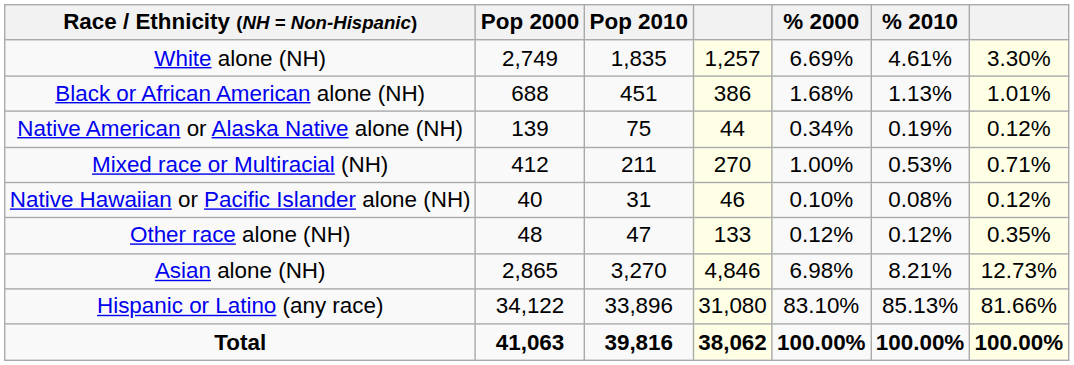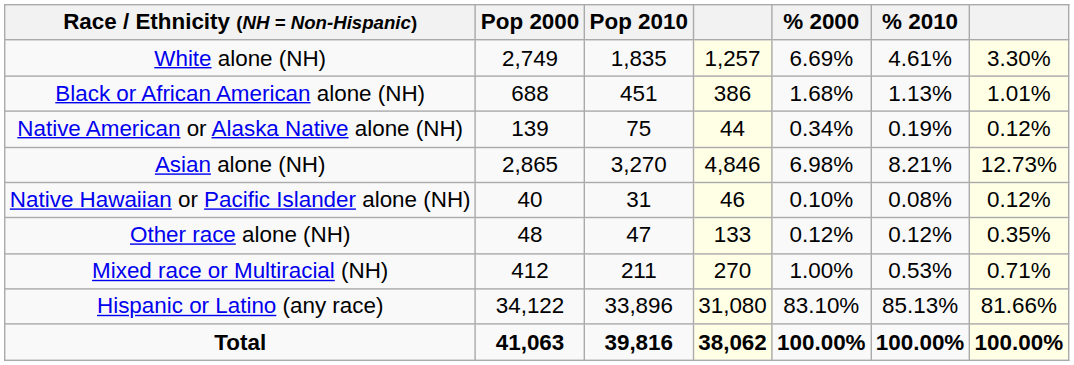rows swapped: (240, 270) <-> (240, 164)
